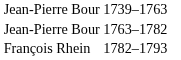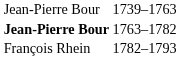(52, 29) normal -> (56, 29) bold
